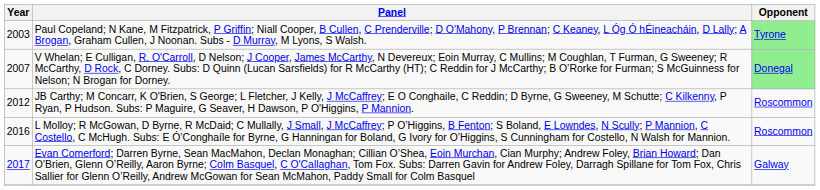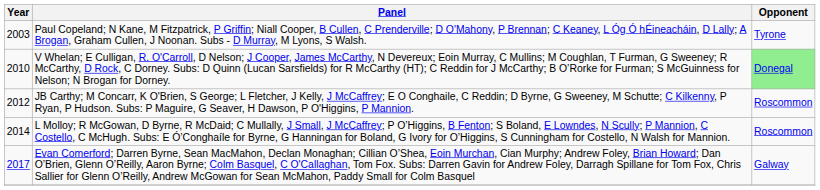(770, 35) lightgreen background -> (770, 35) no background
(18, 69) 2007 -> (18, 69) 2010
(18, 131) 2016 -> (18, 131) 2014
